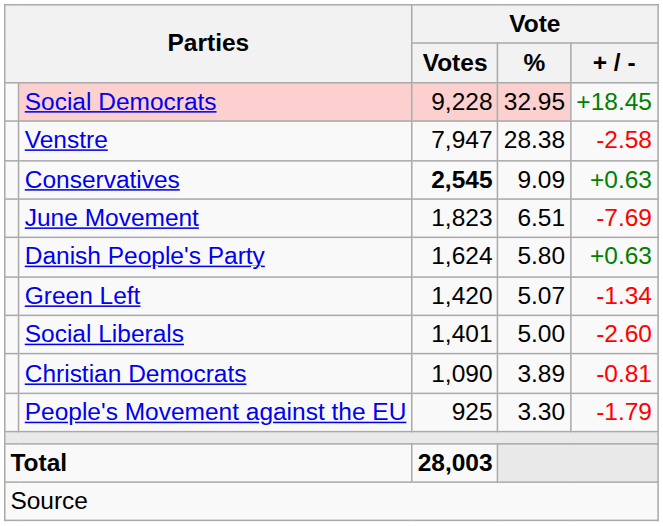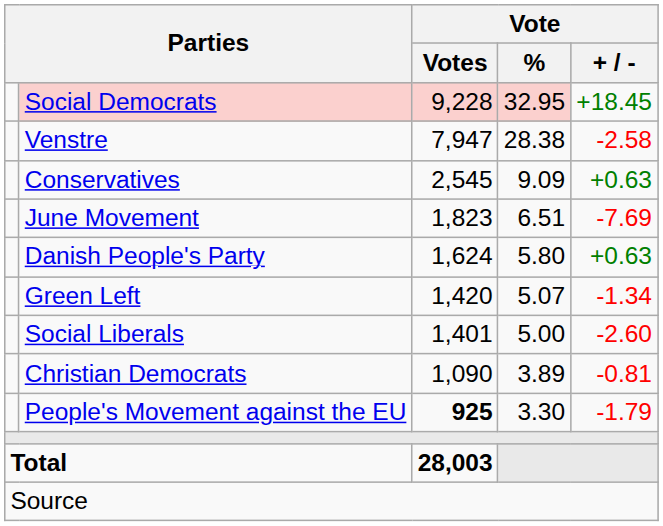(462, 179) bold -> (462, 179) normal
(472, 412) normal -> (472, 412) bold
